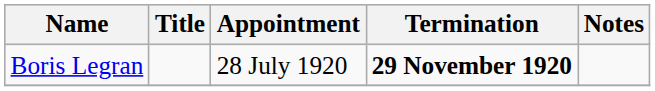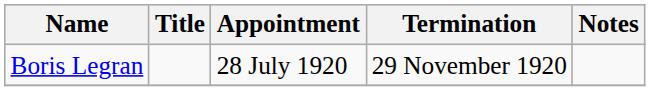(472, 64) bold -> (469, 64) normal
